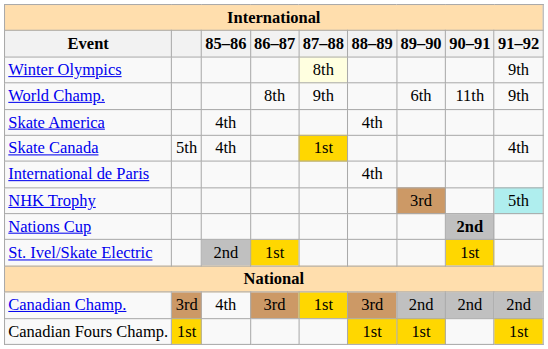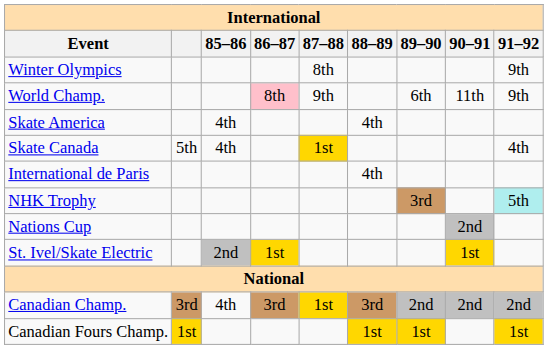(323, 69) lightyellow background -> (323, 69) no background
(275, 95) no background -> (275, 95) pink background
(470, 226) bold -> (470, 226) normal
